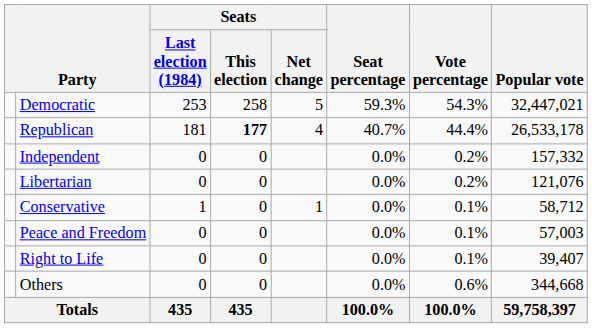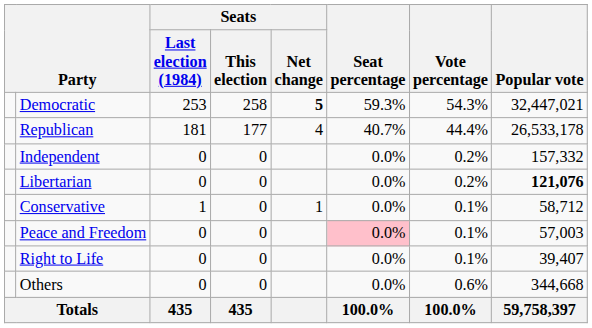(319, 104) normal -> (319, 104) bold
(255, 130) bold -> (255, 130) normal
(557, 181) normal -> (557, 181) bold
(389, 233) no background -> (389, 233) pink background
